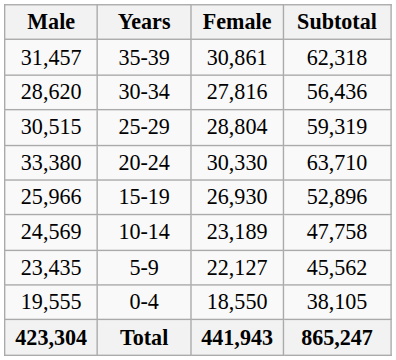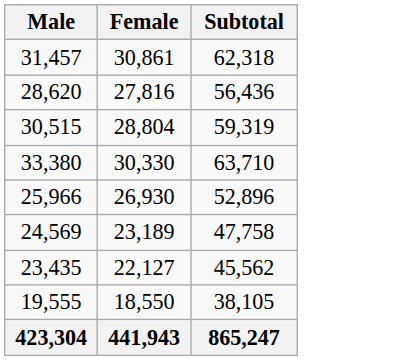- column: (144, 22)
